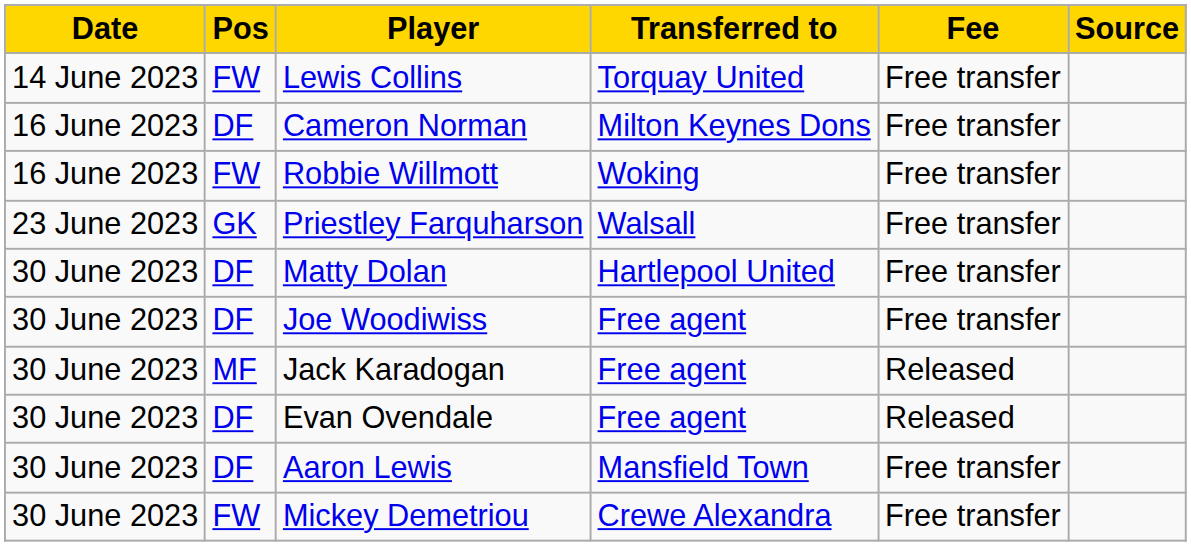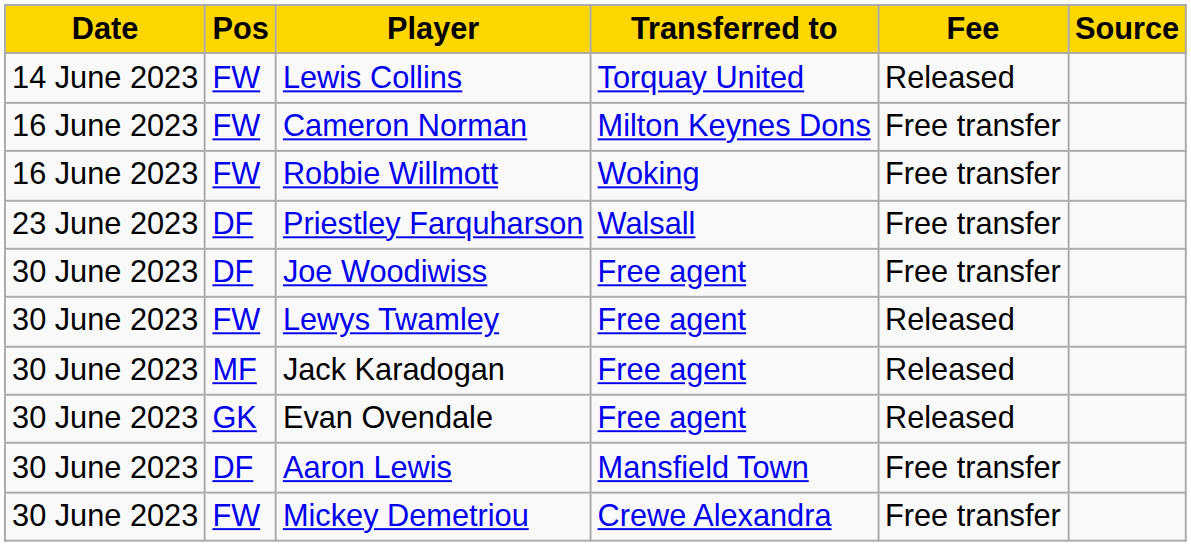(973, 77) Free transfer -> (950, 77) Released
(233, 126) DF -> (236, 126) FW
(235, 223) GK -> (233, 223) DF
- row: (365, 272)
+ row: (391, 321)
(233, 418) DF -> (235, 418) GK
